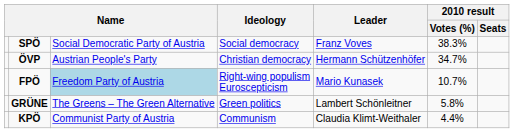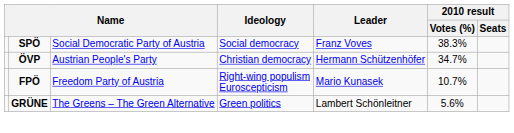(108, 82) lightblue background -> (108, 82) no background
(452, 103) 5.8% -> (452, 103) 5.6%
- row: (29, 119)
